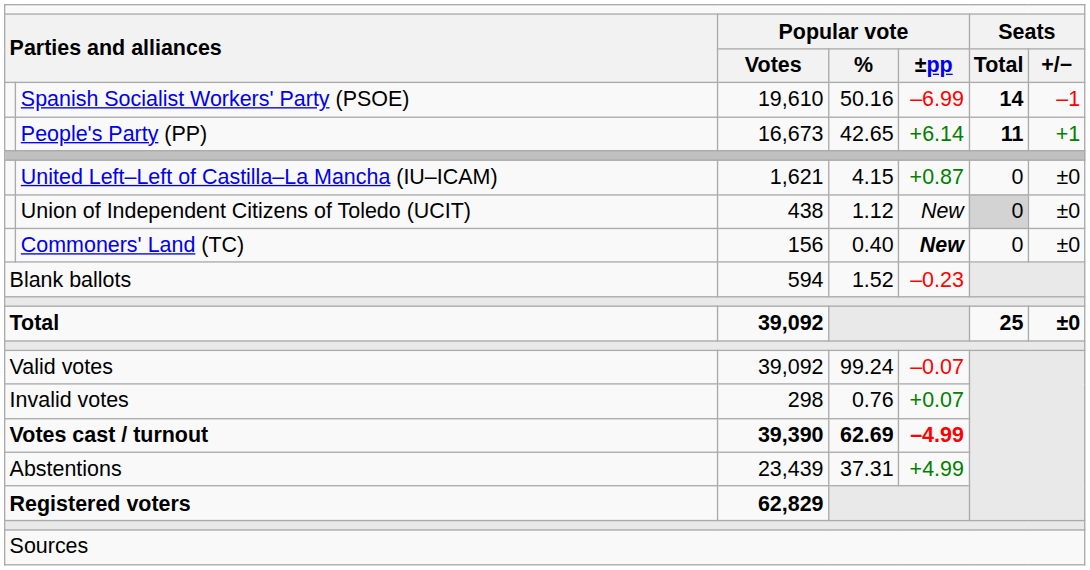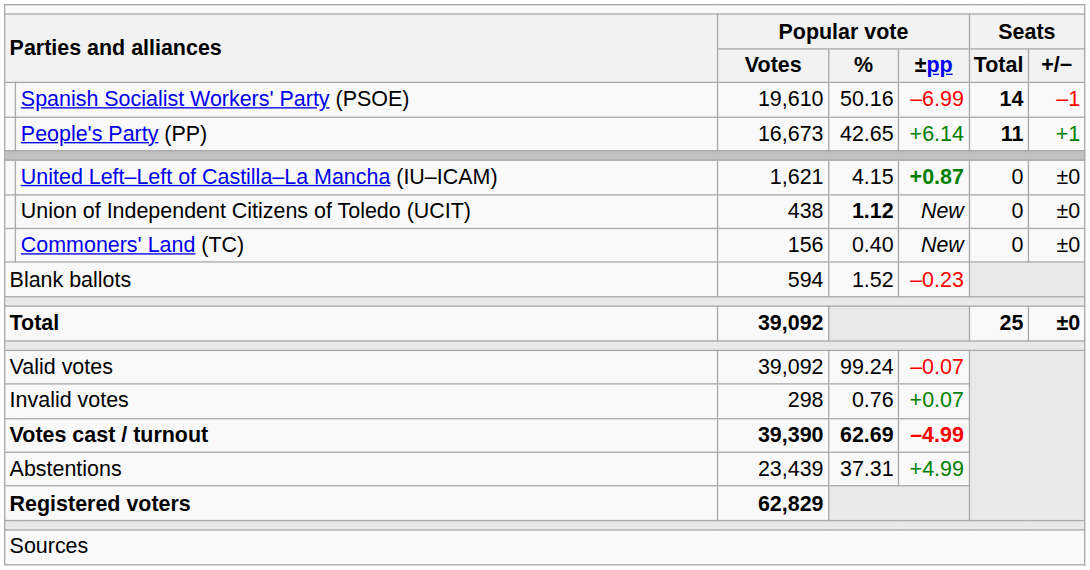(937, 177) normal -> (937, 177) bold
(873, 211) normal -> (873, 211) bold
(1017, 211) lightgrey background -> (1017, 211) no background
(942, 245) bold -> (942, 245) normal
